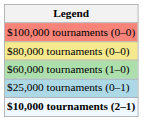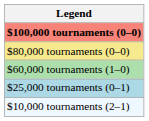(71, 32) normal -> (74, 32) bold
(71, 106) bold -> (68, 106) normal
